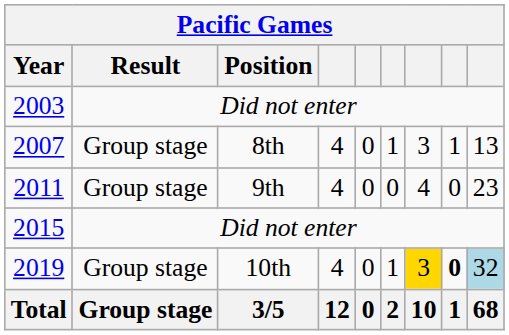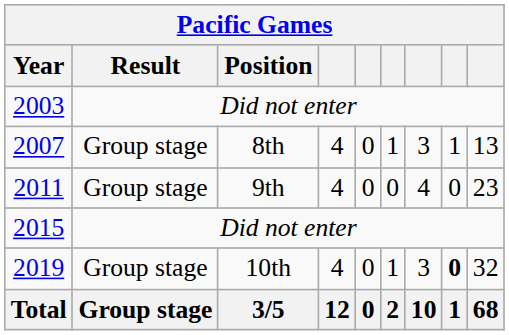(424, 268) gold background -> (424, 268) no background
(486, 268) lightblue background -> (486, 268) no background
